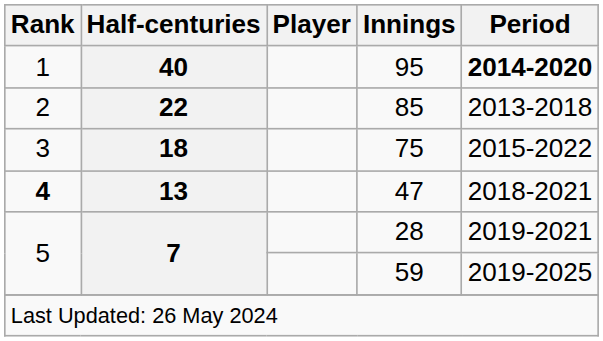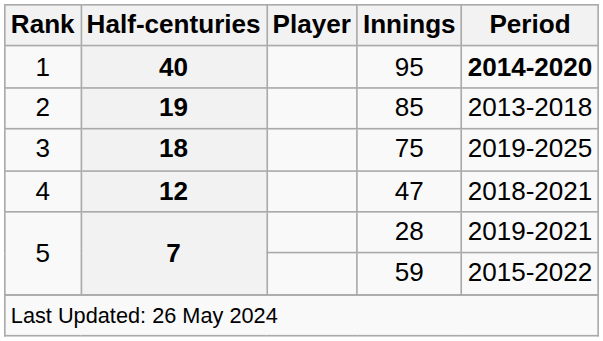(174, 107) 22 -> (174, 107) 19
(530, 149) 2015-2022 -> (530, 149) 2019-2025
(43, 190) bold -> (43, 190) normal
(174, 190) 13 -> (174, 190) 12
(530, 273) 2019-2025 -> (530, 273) 2015-2022
